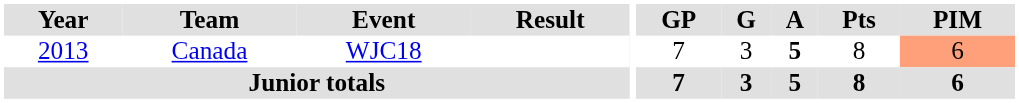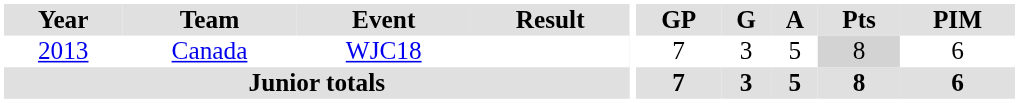(795, 51) bold -> (795, 51) normal
(859, 51) no background -> (859, 51) lightgrey background
(957, 51) lightsalmon background -> (957, 51) no background
